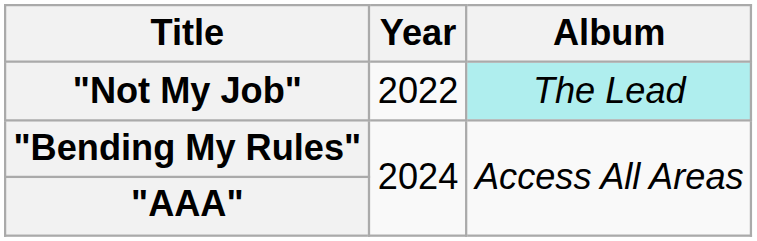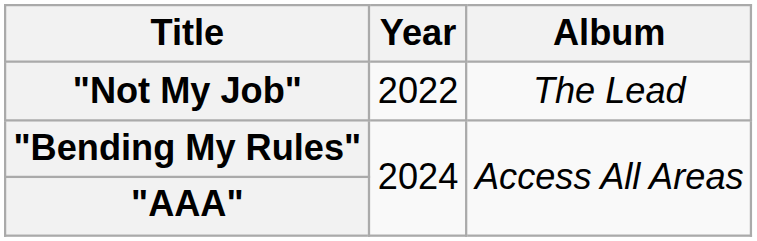(609, 90) paleturquoise background -> (609, 90) no background
